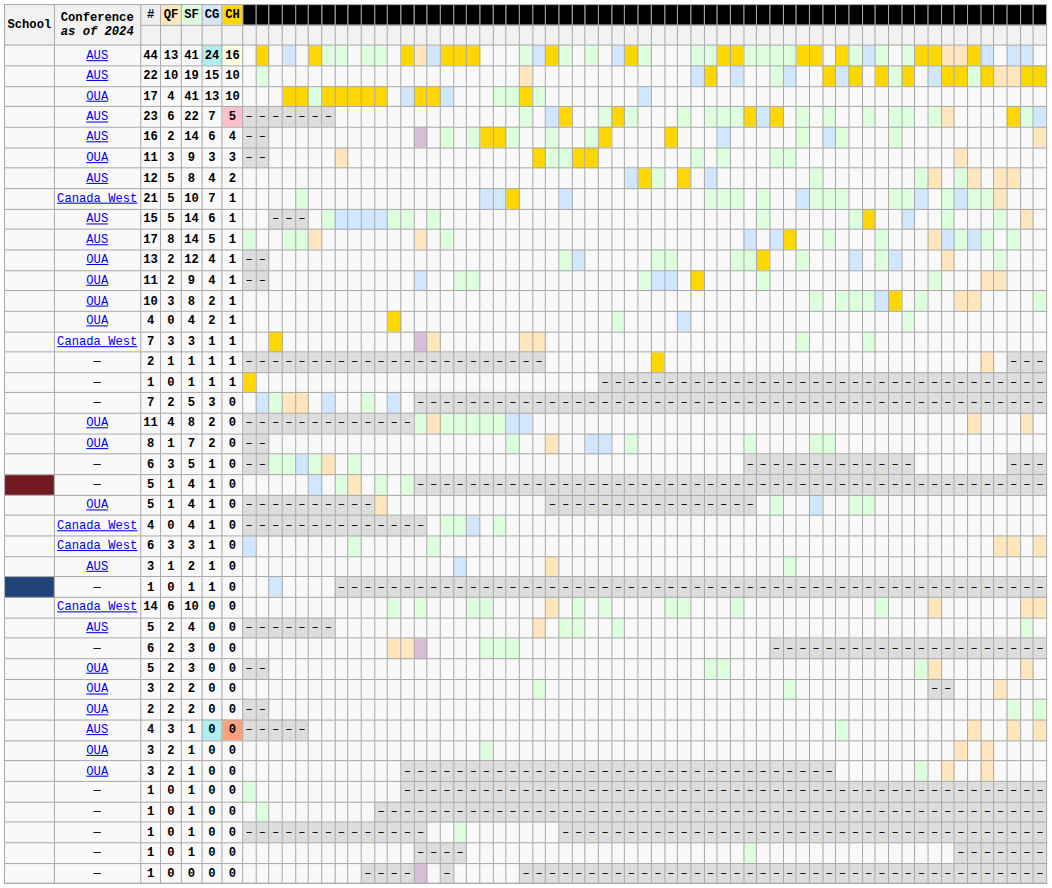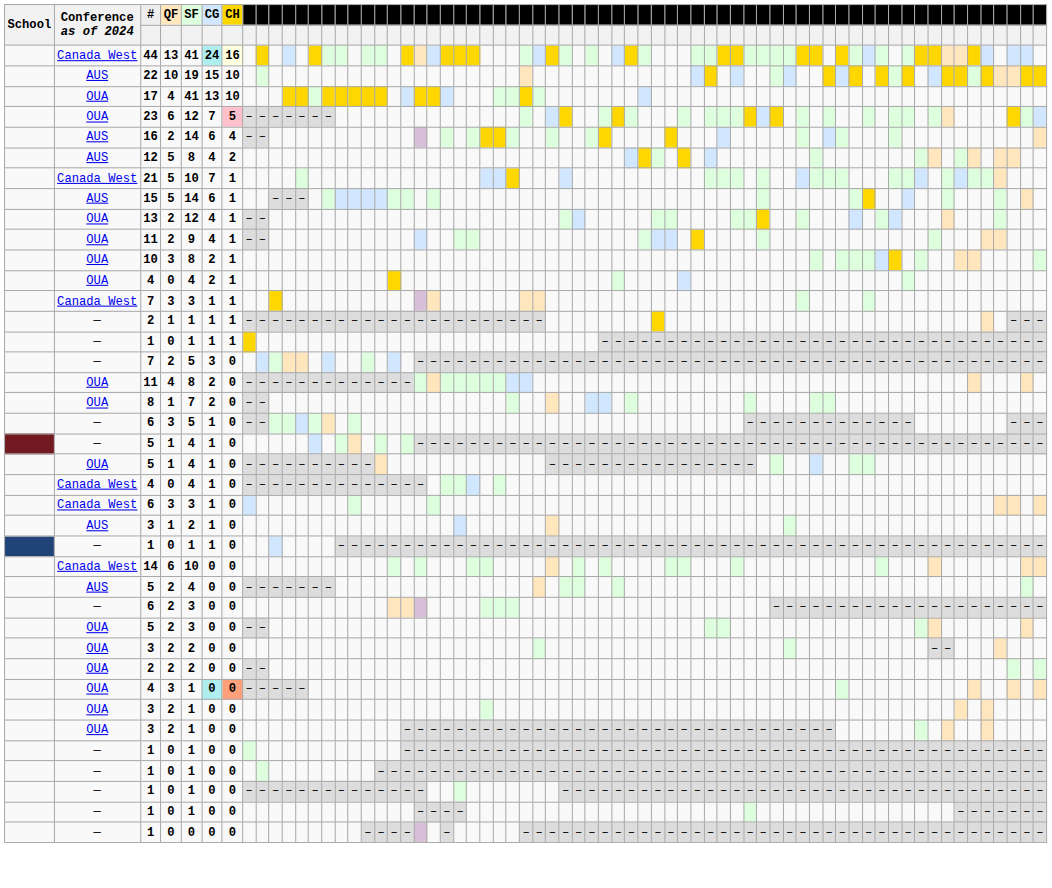(97, 55) AUS -> (97, 55) Canada West
(97, 117) AUS -> (97, 117) OUA
(191, 117) 22 -> (191, 117) 12
- row: (151, 158)
- row: (151, 239)
(97, 730) AUS -> (97, 689) OUA
